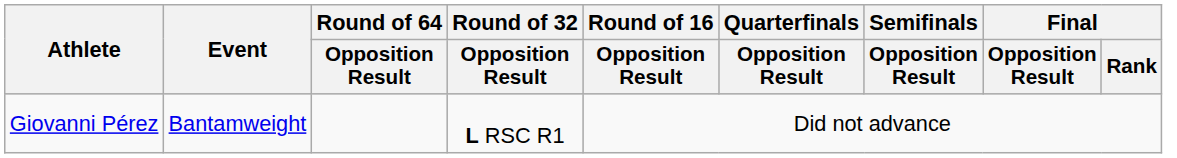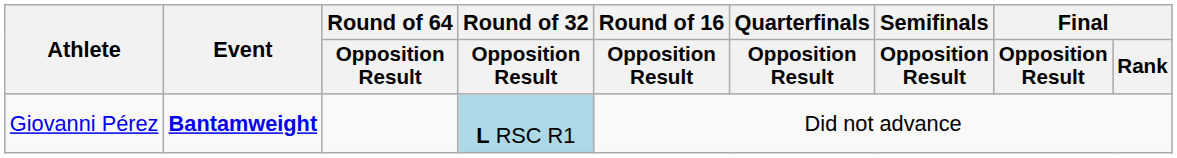(237, 124) normal -> (243, 124) bold
(515, 136) no background -> (526, 136) lightblue background
